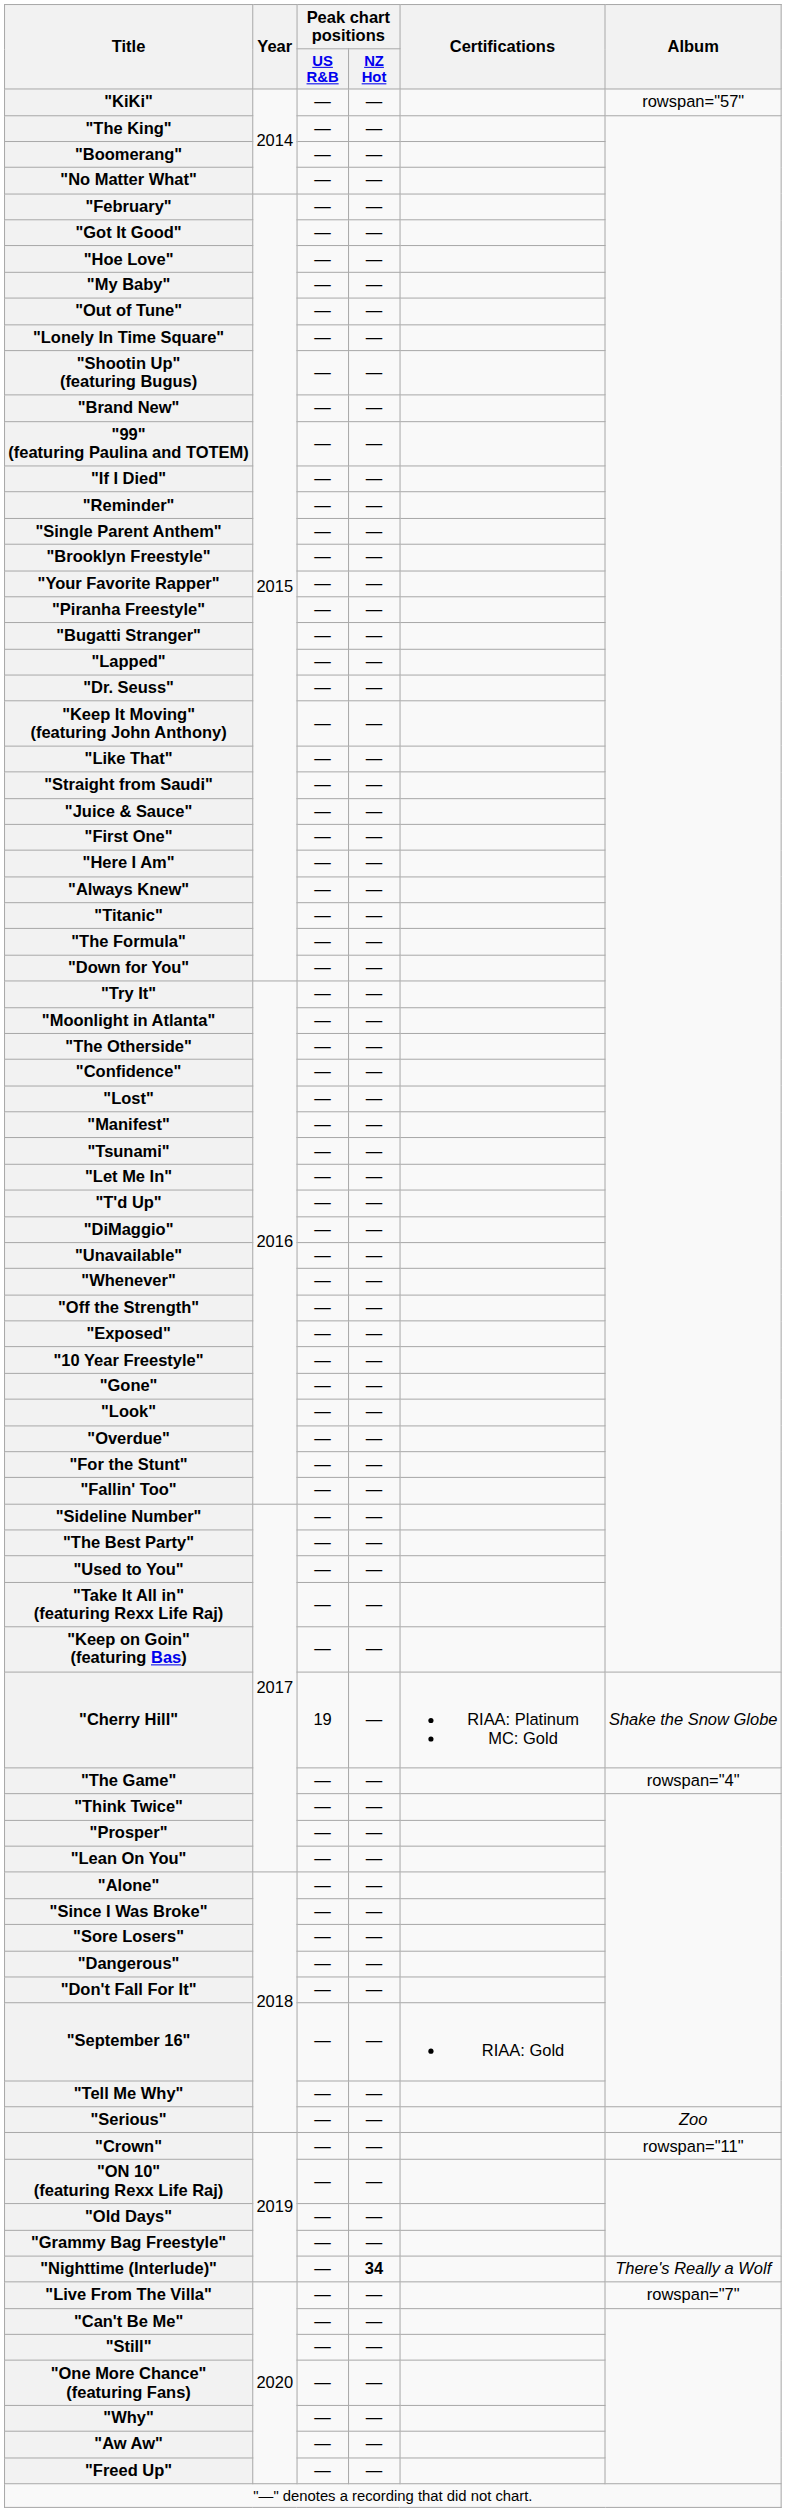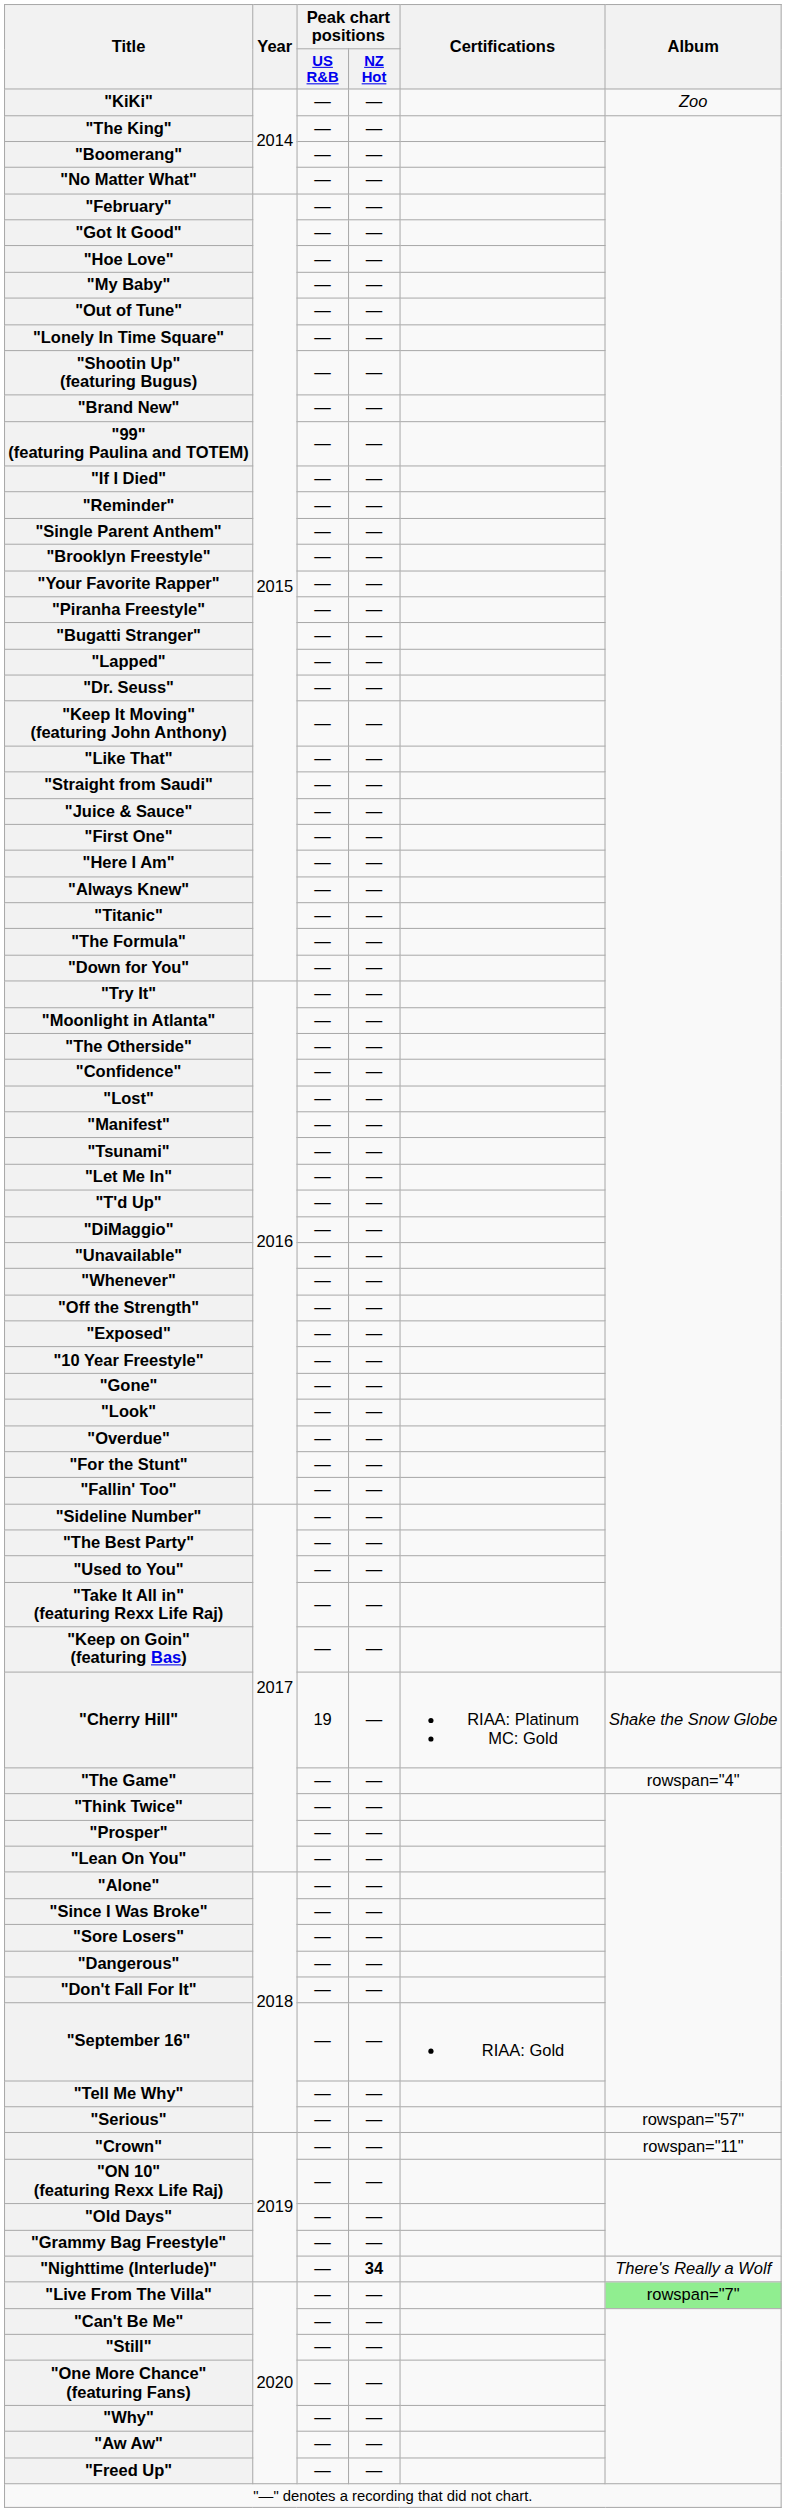(693, 102) rowspan="57" -> (693, 102) Zoo
(693, 2119) Zoo -> (693, 2119) rowspan="57"
(693, 2295) no background -> (693, 2295) lightgreen background
